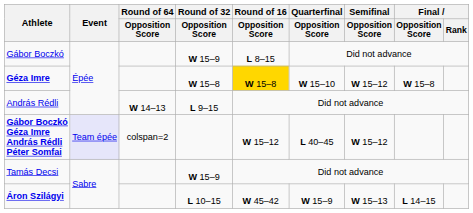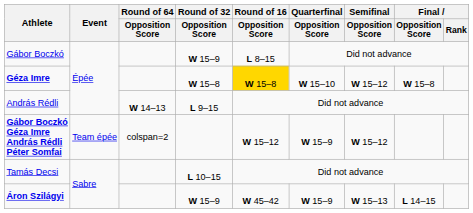(95, 138) lavender background -> (95, 138) no background
(317, 143) L 40–45 -> (317, 143) W 15–9
(204, 177) W 15–9 -> (204, 177) L 10–15
(204, 201) L 10–15 -> (204, 201) W 15–9
